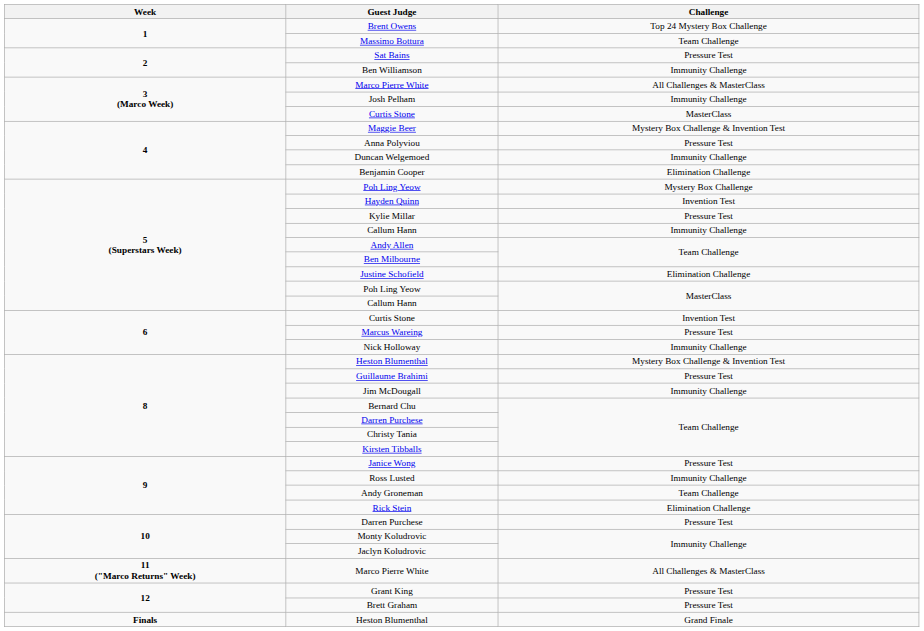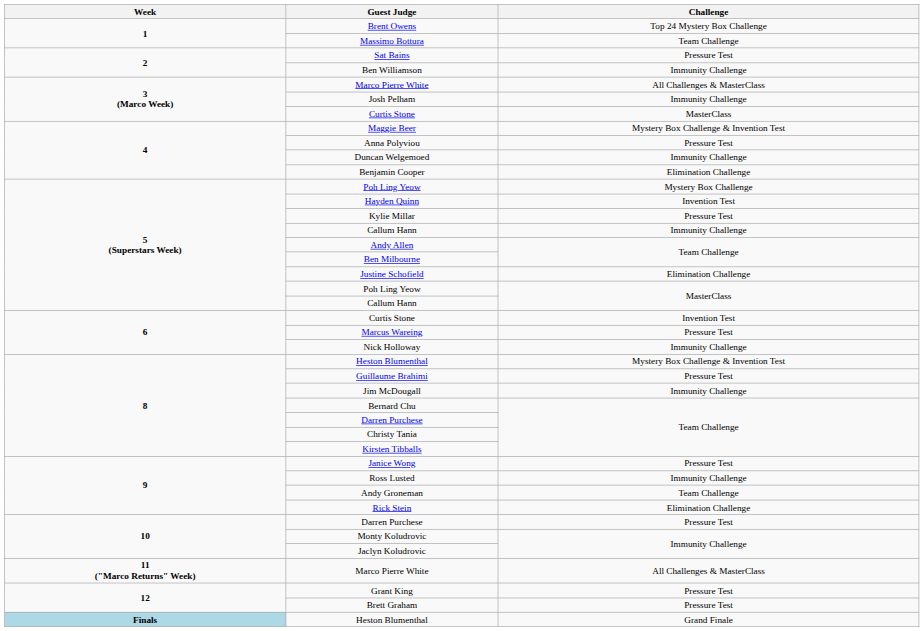(145, 619) no background -> (145, 619) lightblue background
